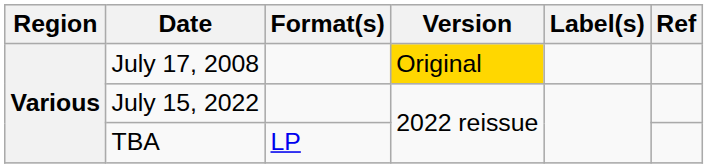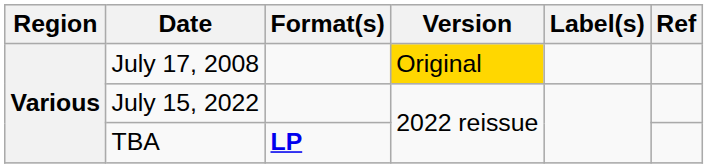(286, 142) normal -> (286, 142) bold
